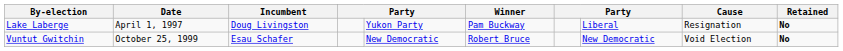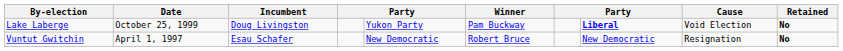(149, 25) April 1, 1997 -> (157, 25) October 25, 1999
(600, 25) normal -> (600, 25) bold
(713, 25) Resignation -> (718, 25) Void Election
(157, 39) October 25, 1999 -> (149, 39) April 1, 1997
(718, 39) Void Election -> (713, 39) Resignation
